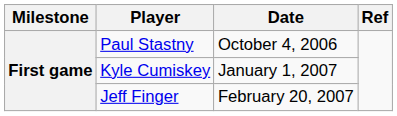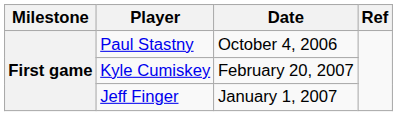(278, 70) January 1, 2007 -> (286, 70) February 20, 2007
(286, 96) February 20, 2007 -> (278, 96) January 1, 2007
